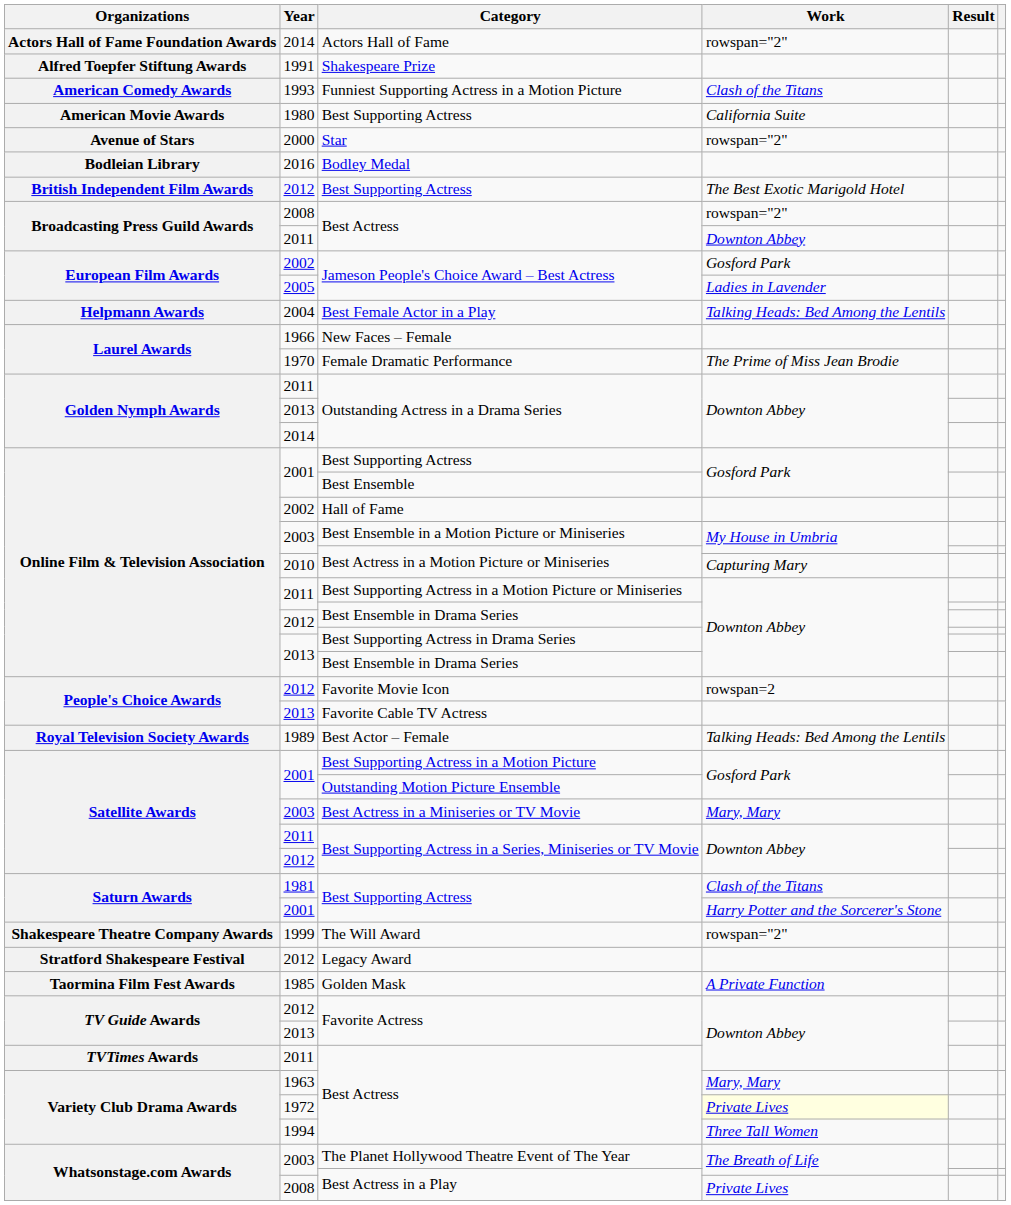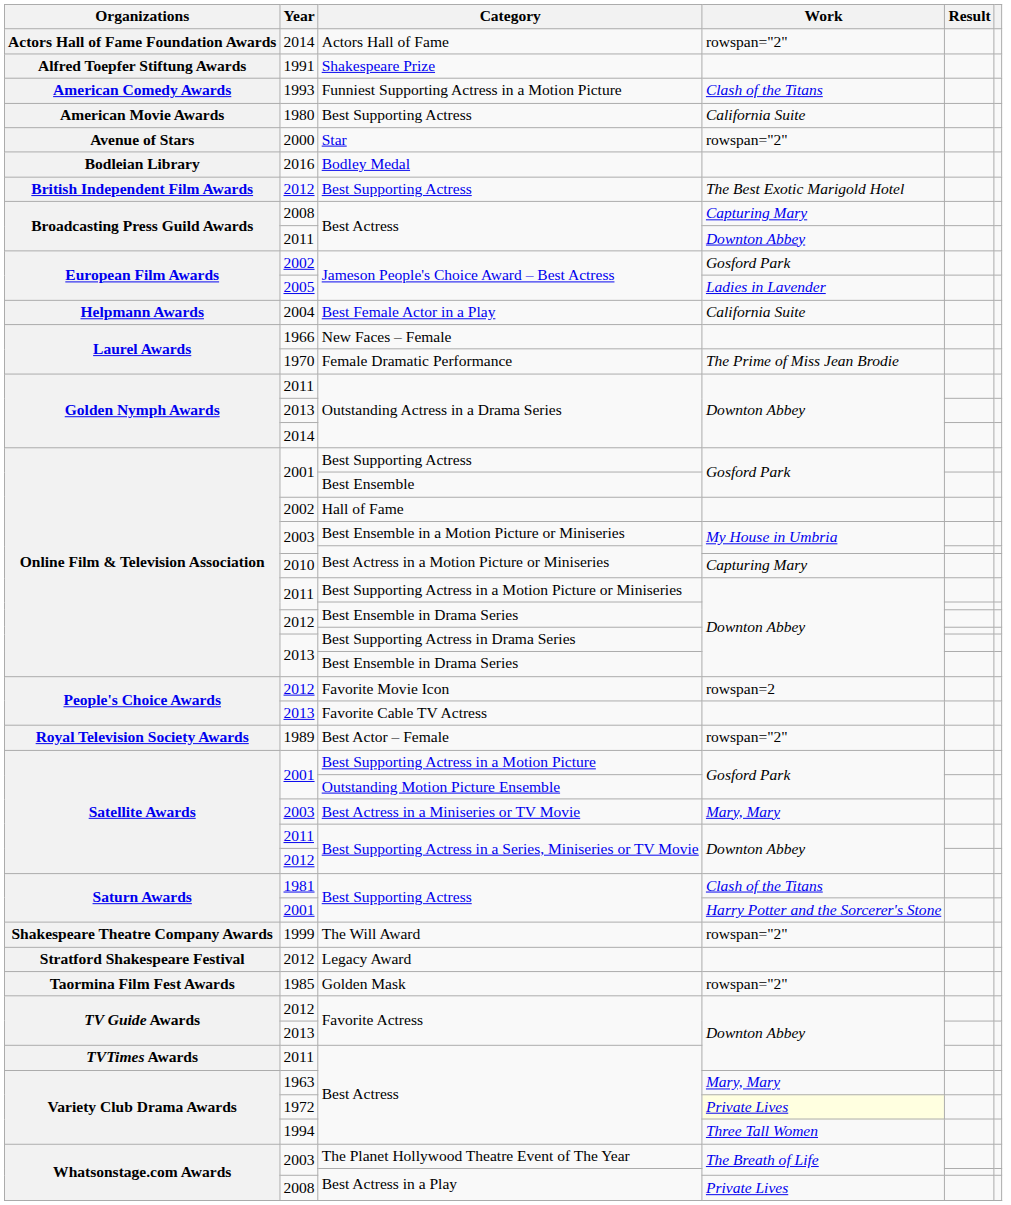(747, 213) rowspan="2" -> (757, 213) Capturing Mary
(826, 312) Talking Heads: Bed Among the Lentils -> (756, 312) California Suite
(826, 737) Talking Heads: Bed Among the Lentils -> (747, 737) rowspan="2"
(765, 983) A Private Function -> (747, 983) rowspan="2"
